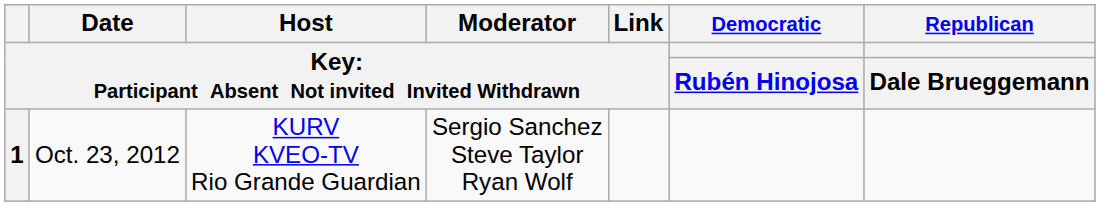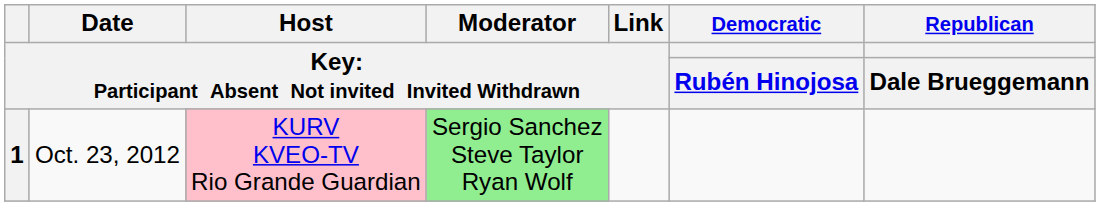(306, 154) no background -> (306, 154) pink background
(517, 154) no background -> (517, 154) lightgreen background
